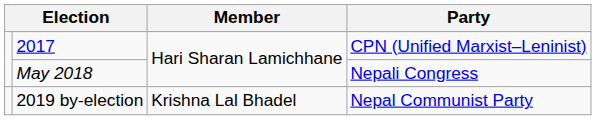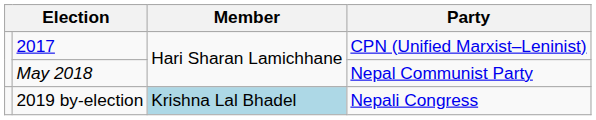(414, 73) Nepali Congress -> (442, 73) Nepal Communist Party
(224, 100) no background -> (224, 100) lightblue background
(442, 100) Nepal Communist Party -> (414, 100) Nepali Congress
